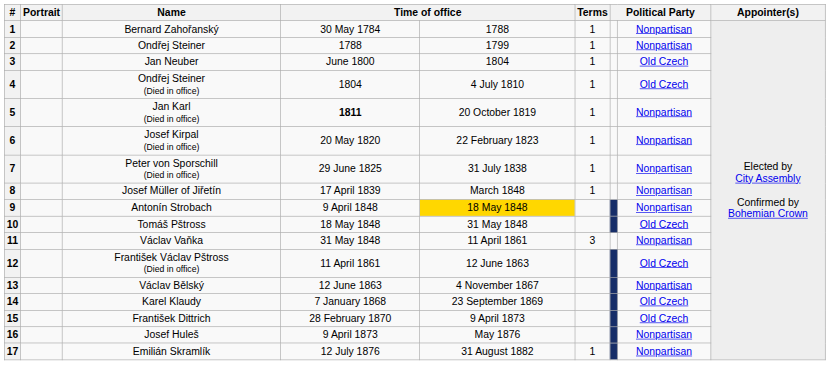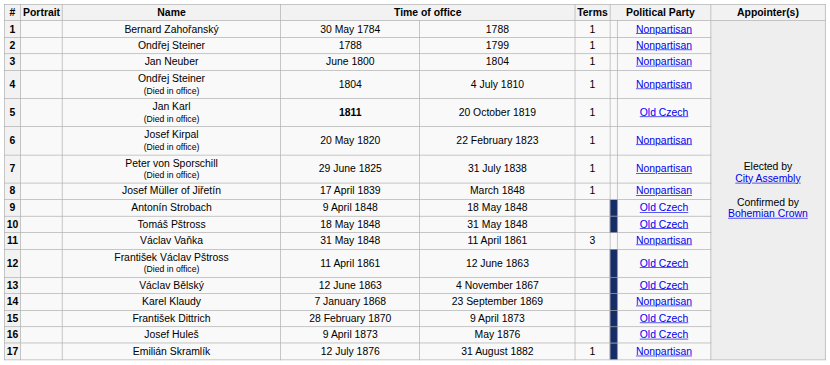(664, 62) Old Czech -> (664, 62) Nonpartisan
(664, 84) Old Czech -> (664, 84) Nonpartisan
(664, 112) Nonpartisan -> (664, 112) Old Czech
(497, 207) gold background -> (497, 207) no background
(664, 207) Nonpartisan -> (664, 207) Old Czech
(664, 285) Nonpartisan -> (664, 285) Old Czech
(664, 302) Old Czech -> (664, 302) Nonpartisan
(664, 335) Nonpartisan -> (664, 335) Old Czech
